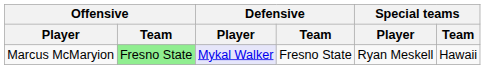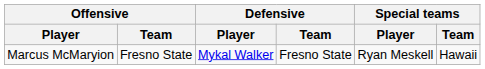(156, 54) lightgreen background -> (156, 54) no background
(236, 54) lavender background -> (236, 54) no background
